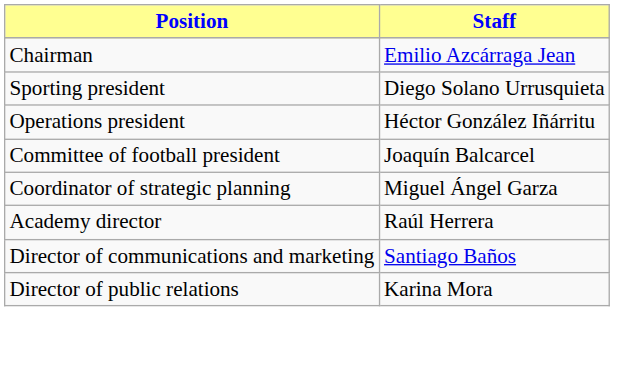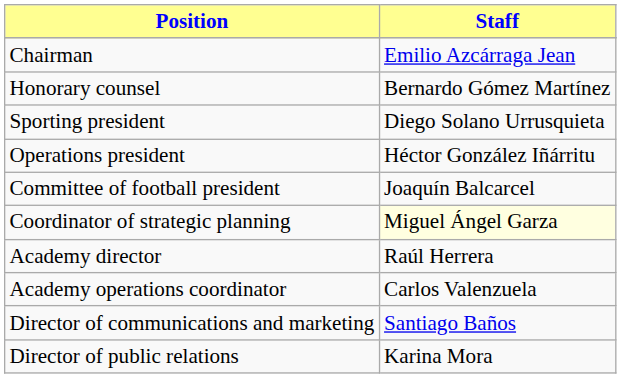+ row: (85, 88)
(471, 188) no background -> (471, 222) lightyellow background
+ row: (148, 289)
